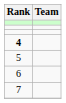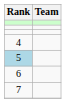(18, 42) bold -> (18, 42) normal
(18, 58) no background -> (18, 58) lightblue background
